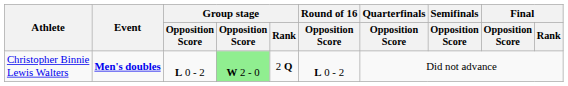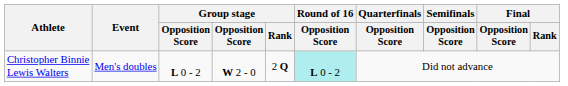(128, 66) bold -> (126, 66) normal
(243, 73) lightgreen background -> (239, 73) no background
(329, 73) no background -> (325, 73) paleturquoise background
